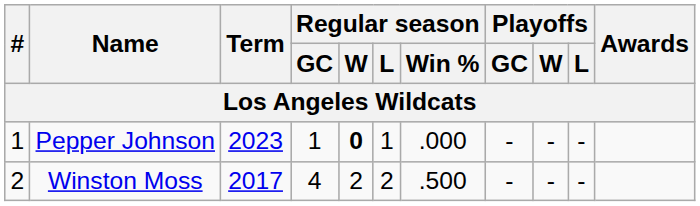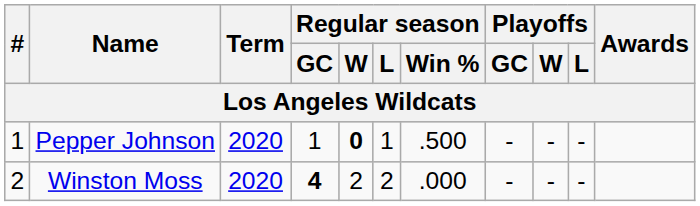(256, 141) 2023 -> (256, 141) 2020
(443, 141) .000 -> (443, 141) .500
(256, 180) 2017 -> (256, 180) 2020
(315, 180) normal -> (315, 180) bold
(443, 180) .500 -> (443, 180) .000
